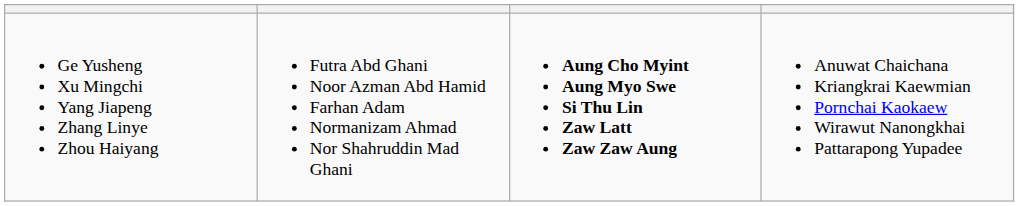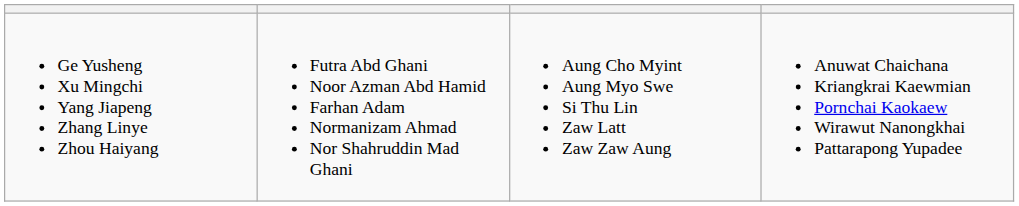(635, 107) bold -> (635, 107) normal
